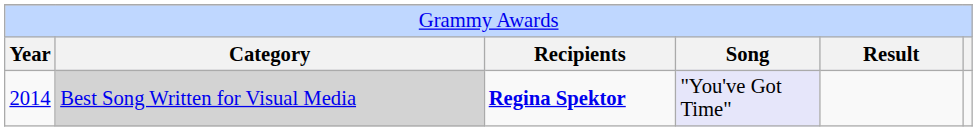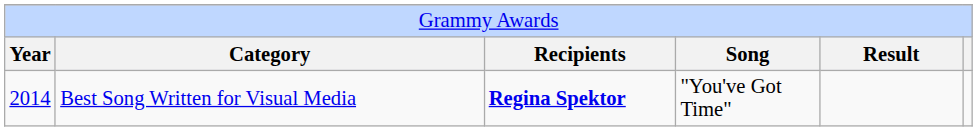(208, 97) lightgrey background -> (208, 97) no background
(731, 97) lavender background -> (731, 97) no background
